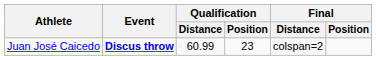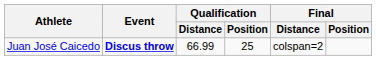(200, 47) 60.99 -> (200, 47) 66.99
(247, 47) 23 -> (247, 47) 25
